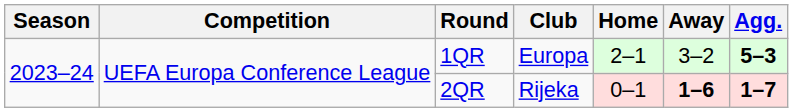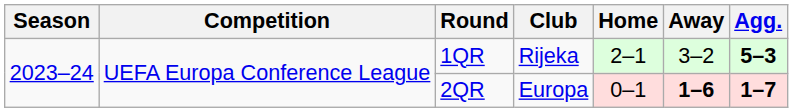(553, 55) Europa -> (549, 55) Rijeka
(549, 90) Rijeka -> (553, 90) Europa
